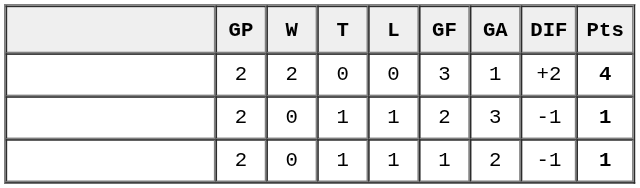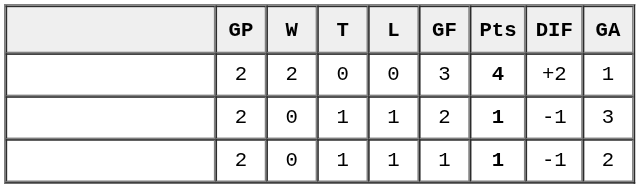columns swapped: (495, 29) <-> (605, 29)
